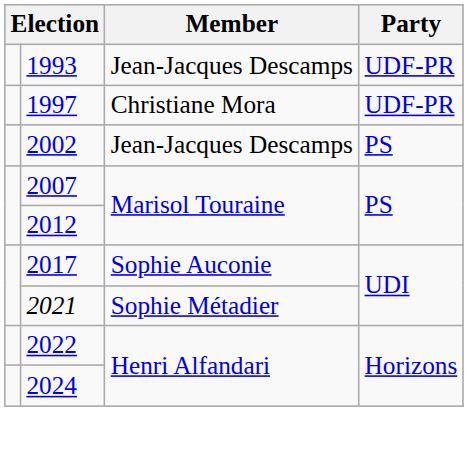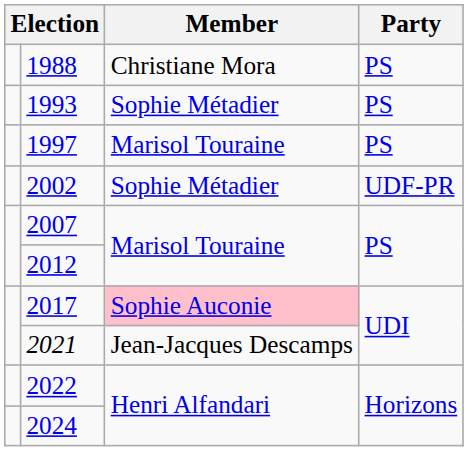+ row: (52, 64)
(232, 64) Jean-Jacques Descamps -> (195, 104) Sophie Métadier
(410, 64) UDF-PR -> (379, 104) PS
(193, 104) Christiane Mora -> (198, 144) Marisol Touraine
(410, 104) UDF-PR -> (379, 144) PS
(232, 144) Jean-Jacques Descamps -> (195, 184) Sophie Métadier
(379, 144) PS -> (410, 184) UDF-PR
(191, 265) no background -> (191, 305) pink background
(195, 305) Sophie Métadier -> (232, 345) Jean-Jacques Descamps
